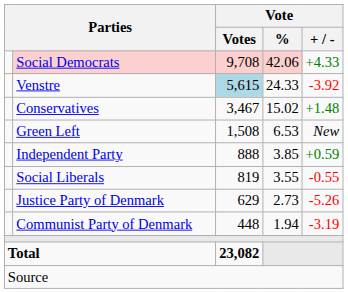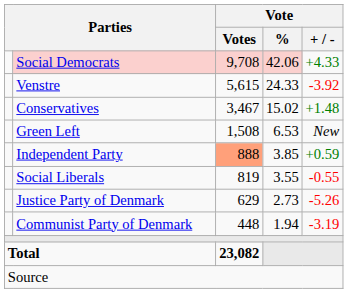(243, 85) lightblue background -> (243, 85) no background
(248, 154) no background -> (248, 154) lightsalmon background
